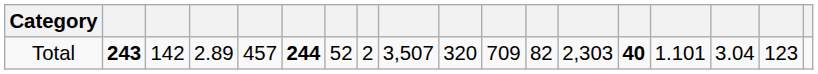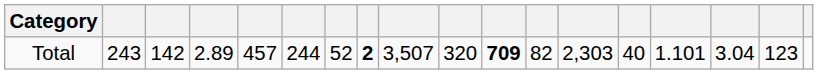(124, 53) bold -> (124, 53) normal
(303, 53) bold -> (303, 53) normal
(368, 53) normal -> (368, 53) bold
(504, 53) normal -> (504, 53) bold
(634, 53) bold -> (634, 53) normal
